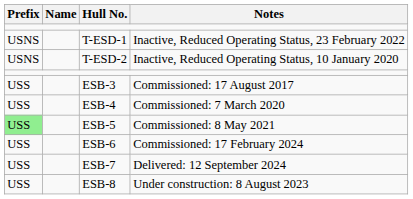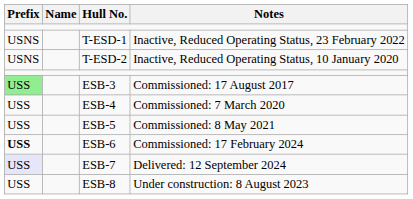(19, 85) no background -> (19, 85) lightgreen background
(19, 124) lightgreen background -> (19, 124) no background
(19, 144) normal -> (19, 144) bold
(19, 164) no background -> (19, 164) lavender background
